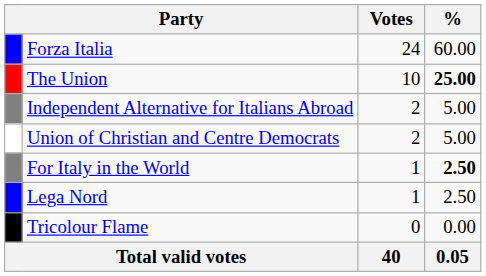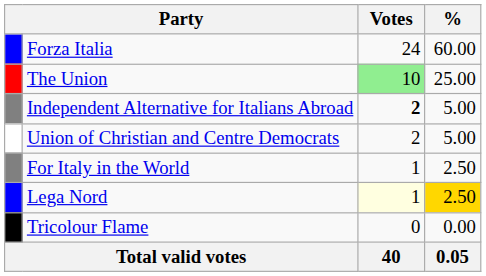(411, 78) no background -> (411, 78) lightgreen background
(455, 78) bold -> (455, 78) normal
(416, 108) normal -> (416, 108) bold
(460, 167) bold -> (460, 167) normal
(416, 197) no background -> (416, 197) lightyellow background
(460, 197) no background -> (460, 197) gold background
